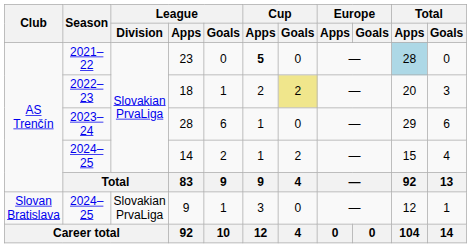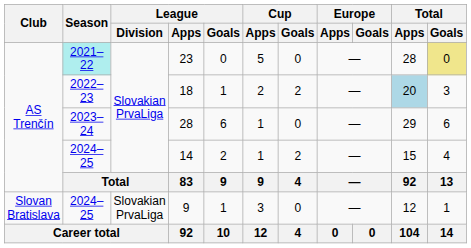(87, 58) no background -> (87, 58) paleturquoise background
(261, 58) bold -> (261, 58) normal
(409, 58) lightblue background -> (409, 58) no background
(447, 58) no background -> (447, 58) khaki background
(298, 91) khaki background -> (298, 91) no background
(409, 91) no background -> (409, 91) lightblue background
